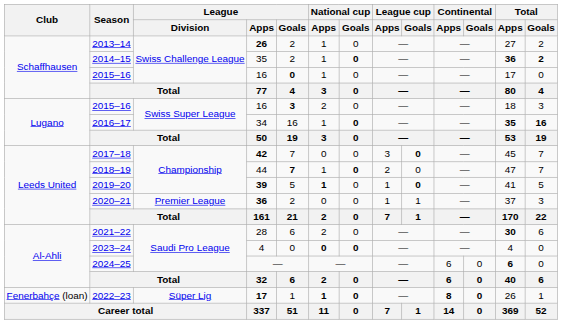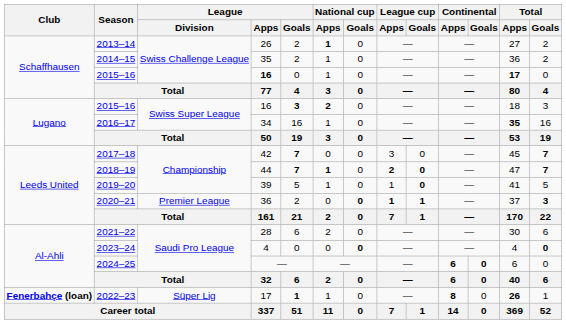(262, 43) bold -> (266, 43) normal
(324, 43) normal -> (328, 43) bold
(356, 59) bold -> (360, 59) normal
(510, 59) bold -> (515, 59) normal
(541, 59) bold -> (545, 59) normal
(262, 75) normal -> (266, 75) bold
(292, 75) bold -> (297, 75) normal
(510, 75) normal -> (515, 75) bold
(324, 106) normal -> (328, 106) bold
(356, 122) bold -> (360, 122) normal
(541, 122) bold -> (545, 122) normal
(262, 153) bold -> (266, 153) normal
(292, 153) normal -> (297, 153) bold
(418, 153) bold -> (422, 153) normal
(541, 153) normal -> (545, 153) bold
(324, 169) normal -> (328, 169) bold
(356, 169) bold -> (360, 169) normal
(387, 169) normal -> (392, 169) bold
(418, 169) normal -> (422, 169) bold
(541, 169) normal -> (545, 169) bold
(262, 185) bold -> (266, 185) normal
(324, 185) bold -> (328, 185) normal
(262, 201) bold -> (266, 201) normal
(356, 201) normal -> (360, 201) bold
(387, 201) normal -> (392, 201) bold
(418, 201) normal -> (422, 201) bold
(541, 201) normal -> (545, 201) bold
(510, 232) bold -> (515, 232) normal
(324, 248) bold -> (328, 248) normal
(541, 248) normal -> (545, 248) bold
(449, 264) normal -> (453, 264) bold
(479, 264) normal -> (484, 264) bold
(510, 264) bold -> (515, 264) normal
(47, 295) normal -> (49, 295) bold
(262, 295) bold -> (266, 295) normal
(292, 295) normal -> (297, 295) bold
(324, 295) bold -> (328, 295) normal
(356, 295) bold -> (360, 295) normal
(479, 295) bold -> (484, 295) normal
(510, 295) normal -> (515, 295) bold
